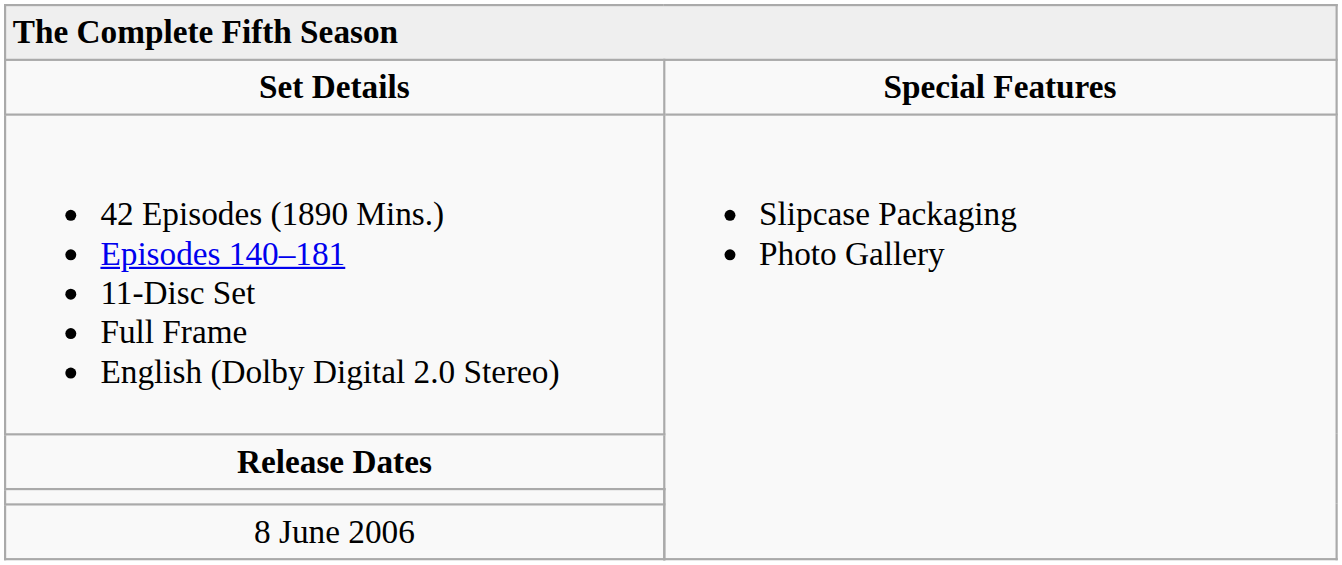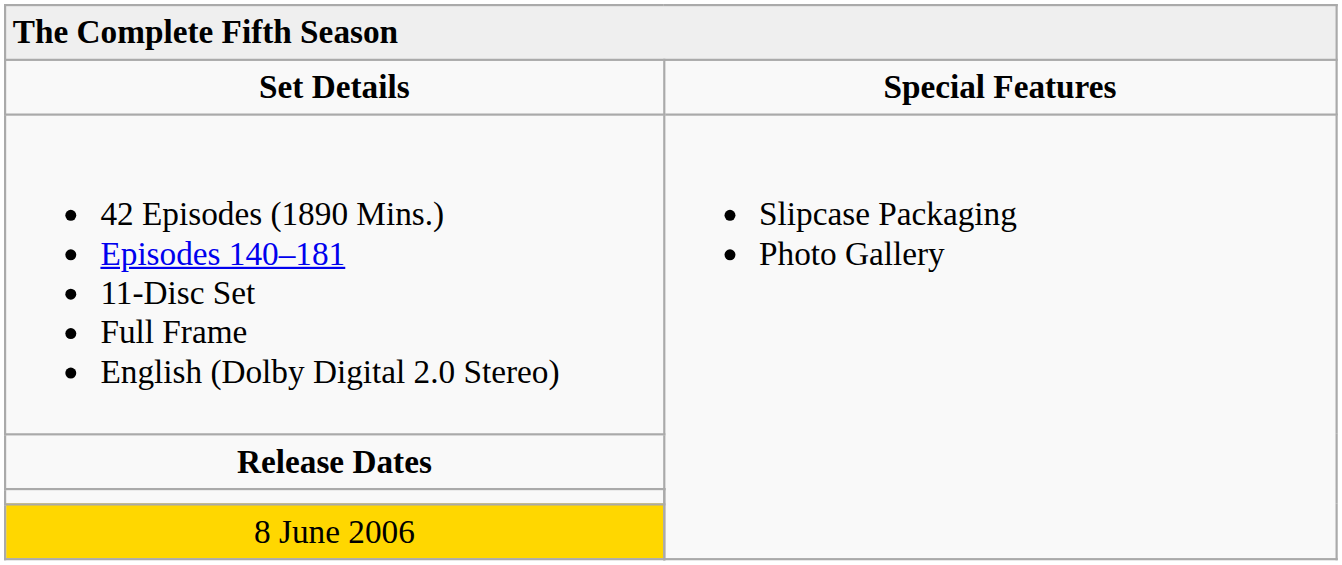(334, 530) no background -> (334, 530) gold background
